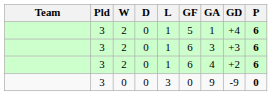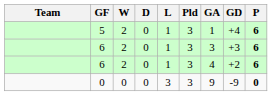columns swapped: (102, 13) <-> (190, 13)
